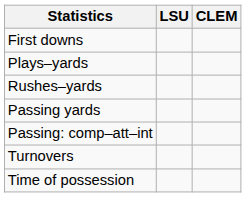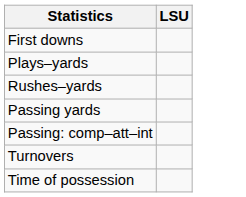- column: (217, 16)
